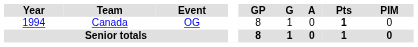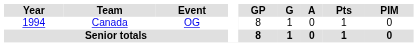(344, 23) bold -> (344, 23) normal
